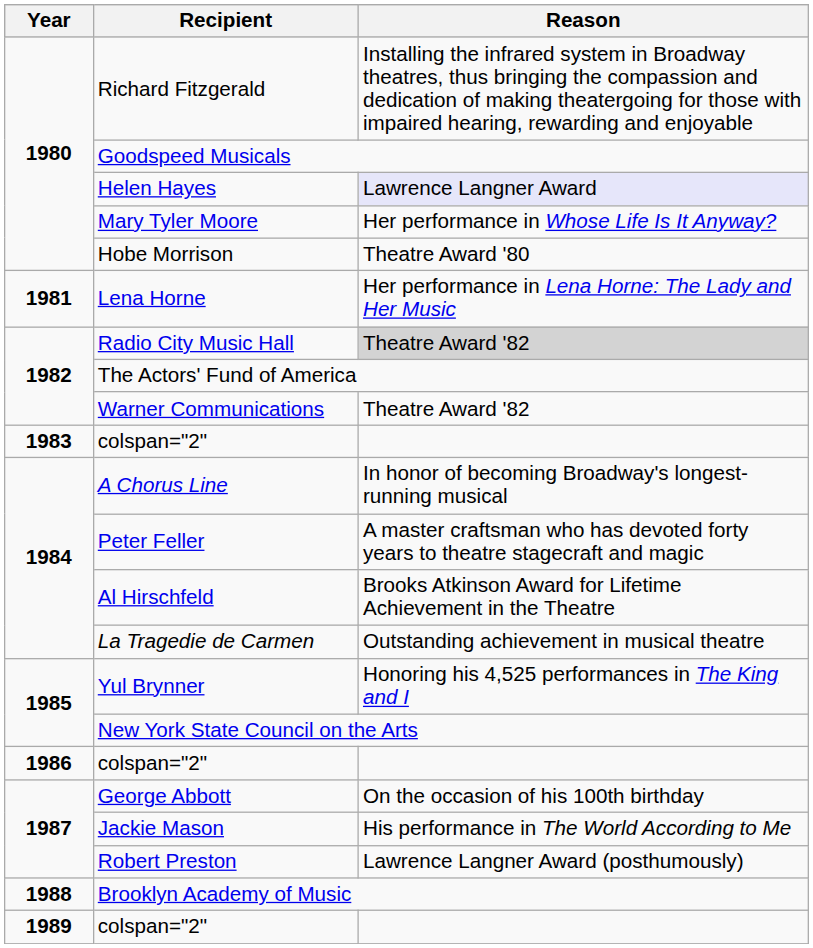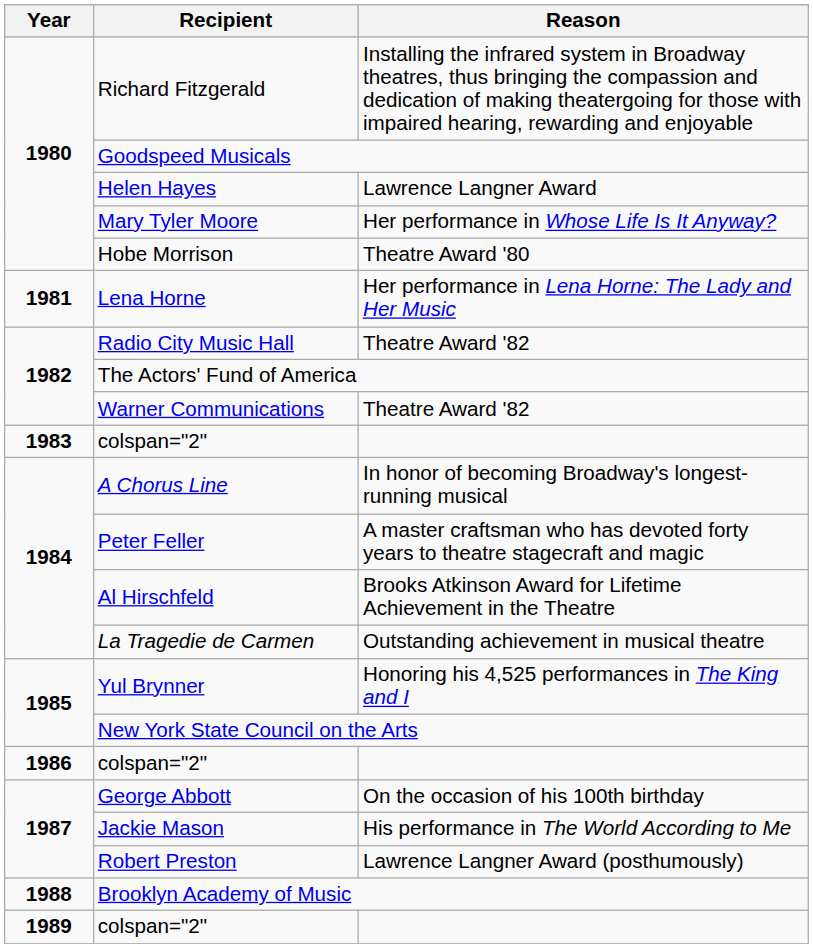(480, 188) lavender background -> (480, 188) no background
(446, 342) lightgrey background -> (446, 342) no background
